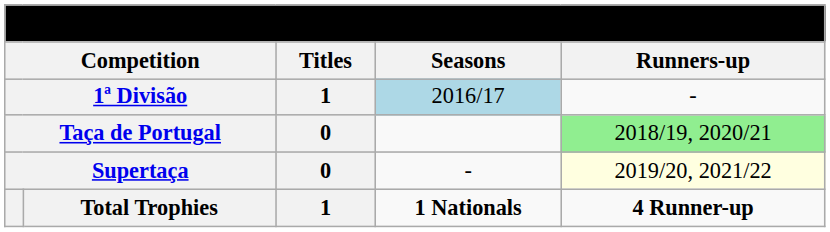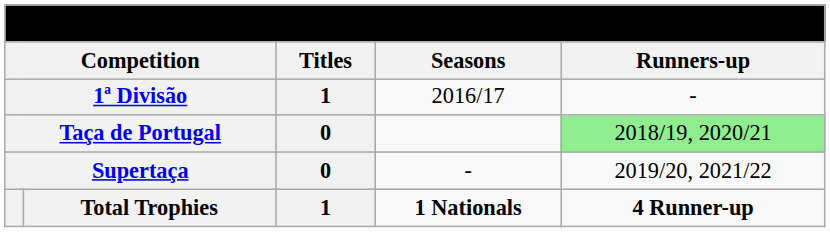(468, 96) lightblue background -> (468, 96) no background
(693, 170) lightyellow background -> (693, 170) no background
